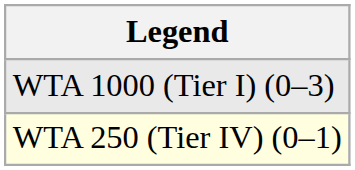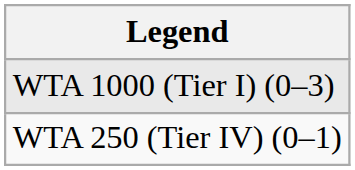(177, 138) lightyellow background -> (177, 138) no background
